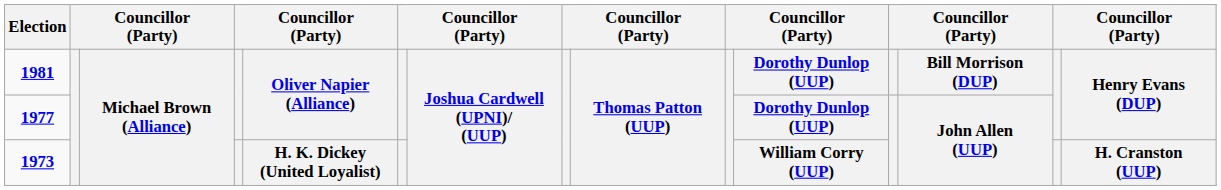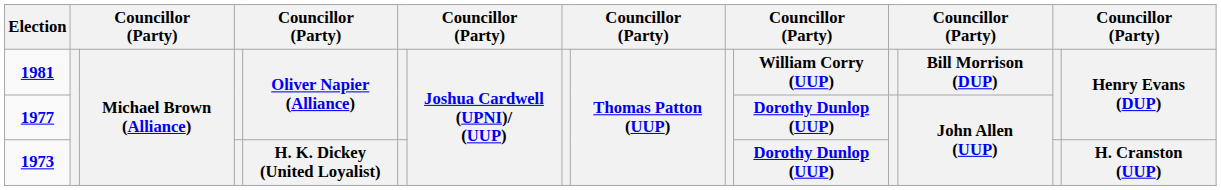(811, 72) Dorothy Dunlop (UUP) -> (811, 72) William Corry (UUP)
(811, 162) William Corry (UUP) -> (811, 162) Dorothy Dunlop (UUP)
